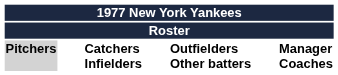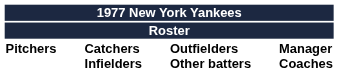(31, 48) lightgrey background -> (31, 48) no background
